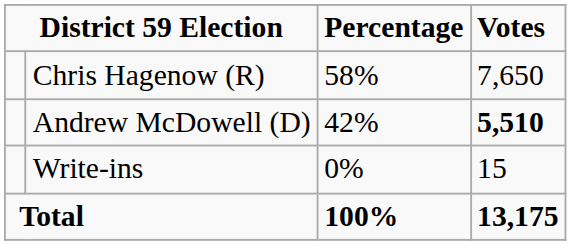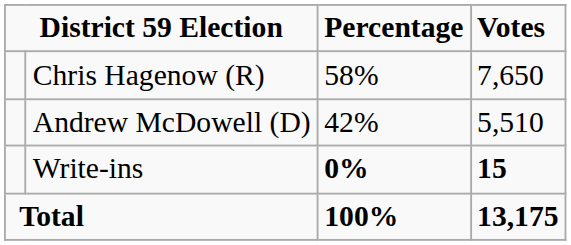(510, 121) bold -> (510, 121) normal
(344, 168) normal -> (346, 168) bold
(492, 168) normal -> (492, 168) bold
